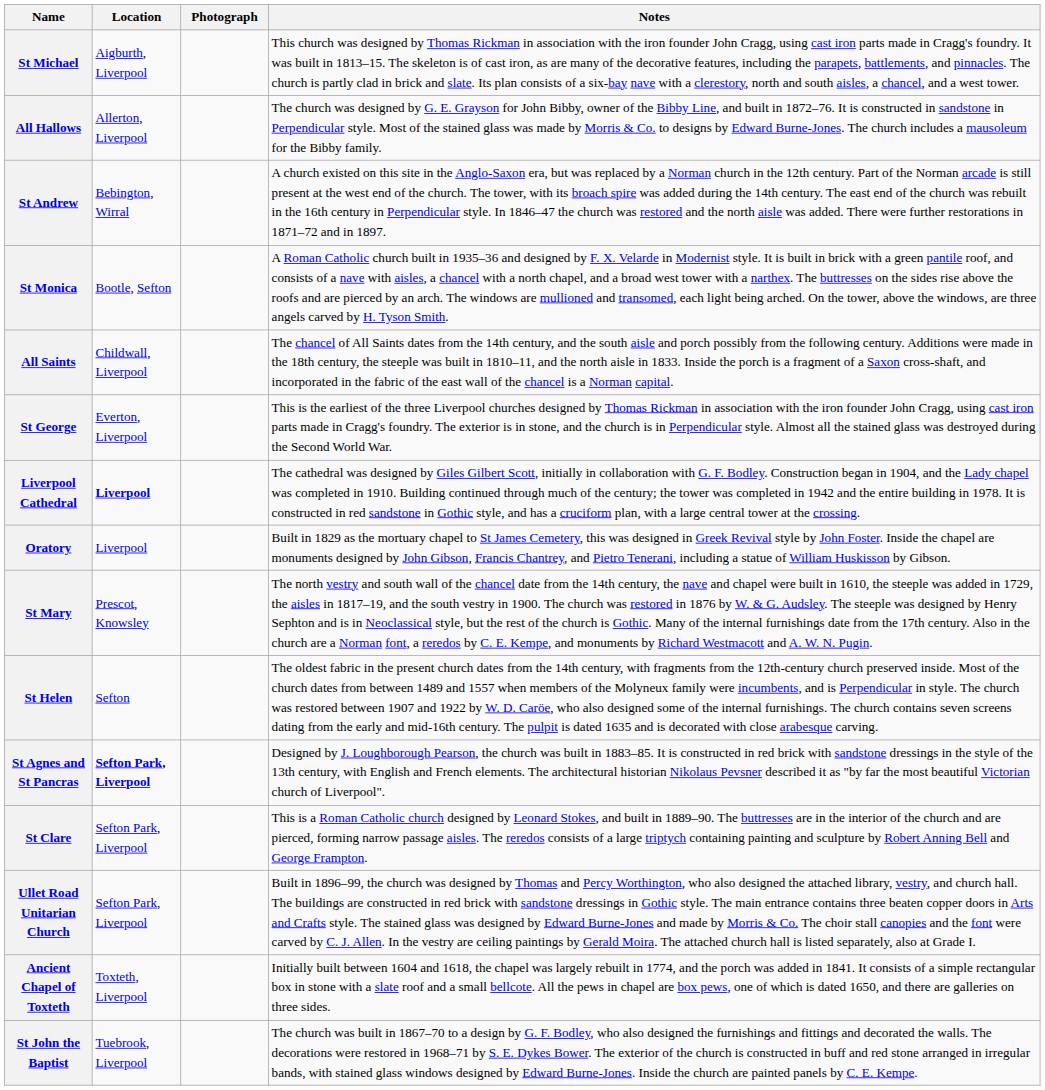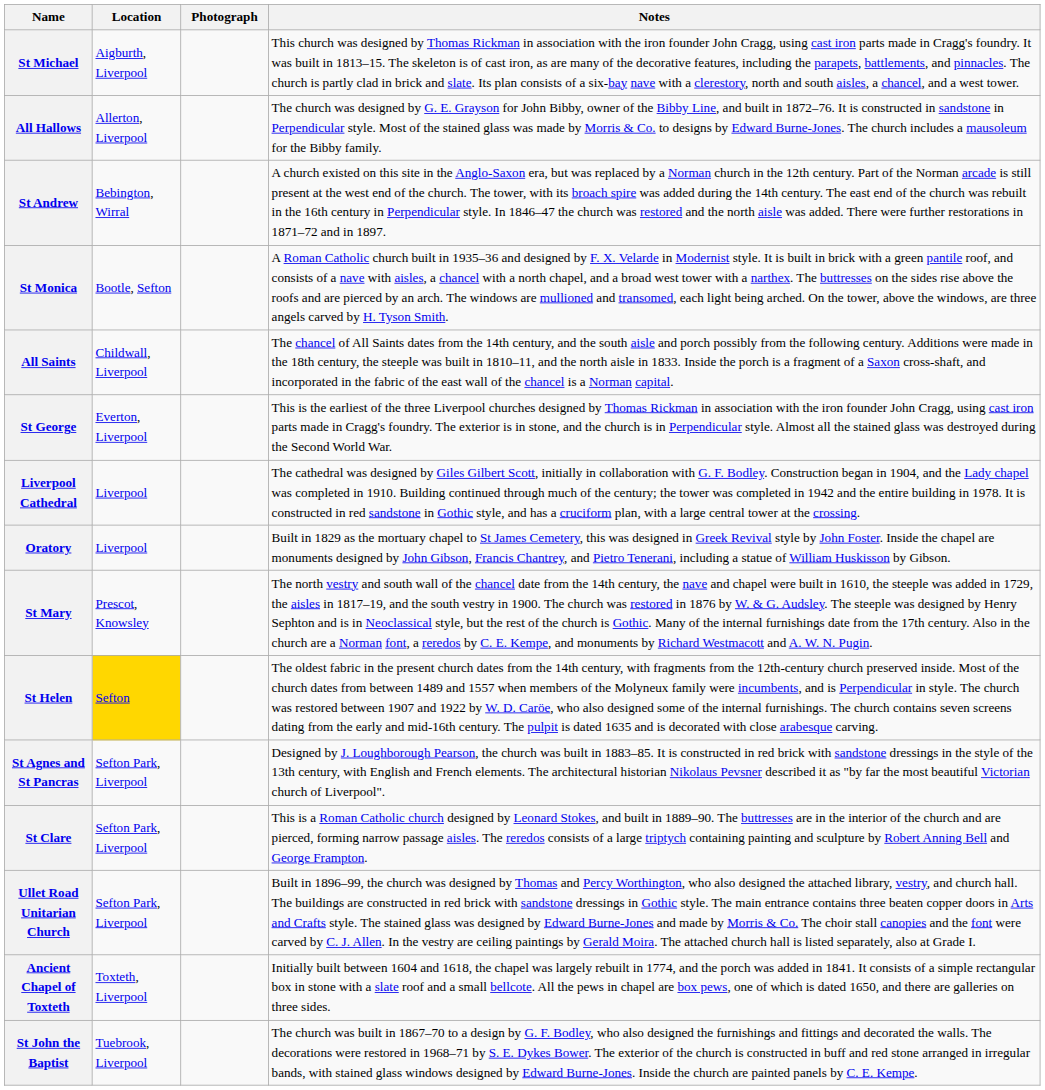(123, 492) bold -> (121, 492) normal
(113, 697) no background -> (113, 697) gold background
(130, 772) bold -> (128, 772) normal
